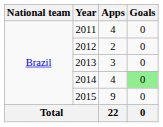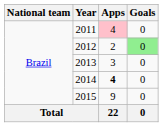(113, 29) no background -> (113, 29) pink background
(143, 46) no background -> (143, 46) lightgreen background
(113, 79) normal -> (113, 79) bold
(143, 79) lightgreen background -> (143, 79) no background
